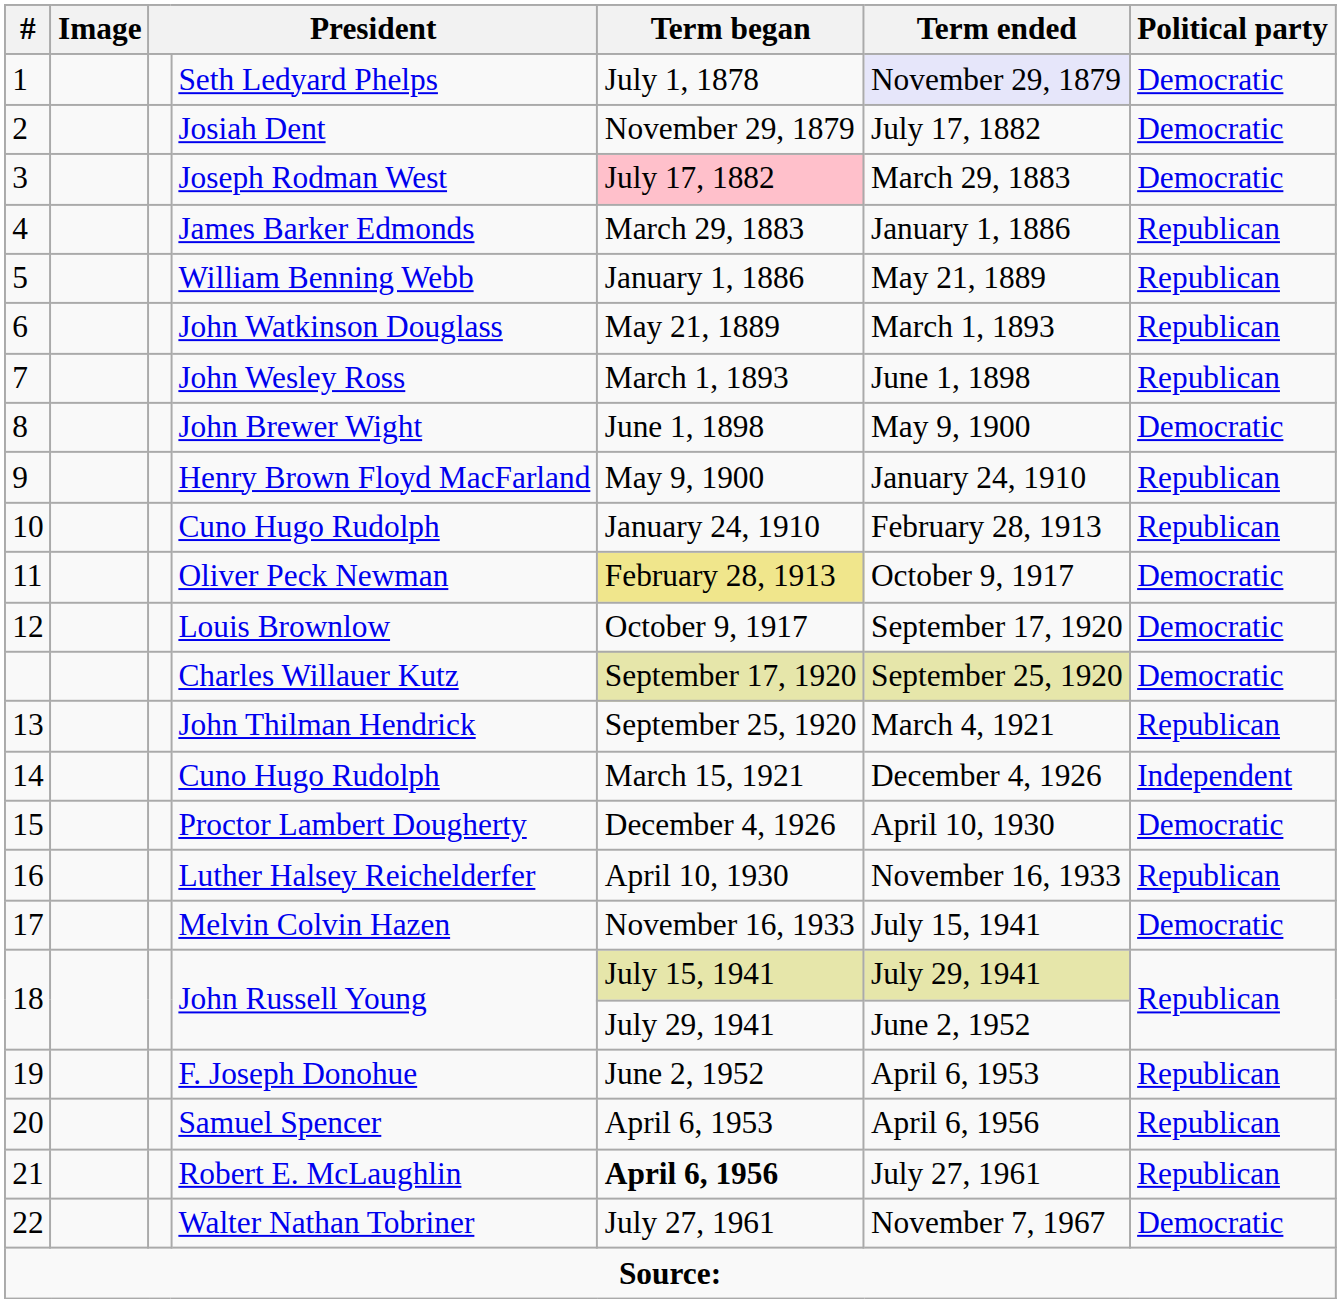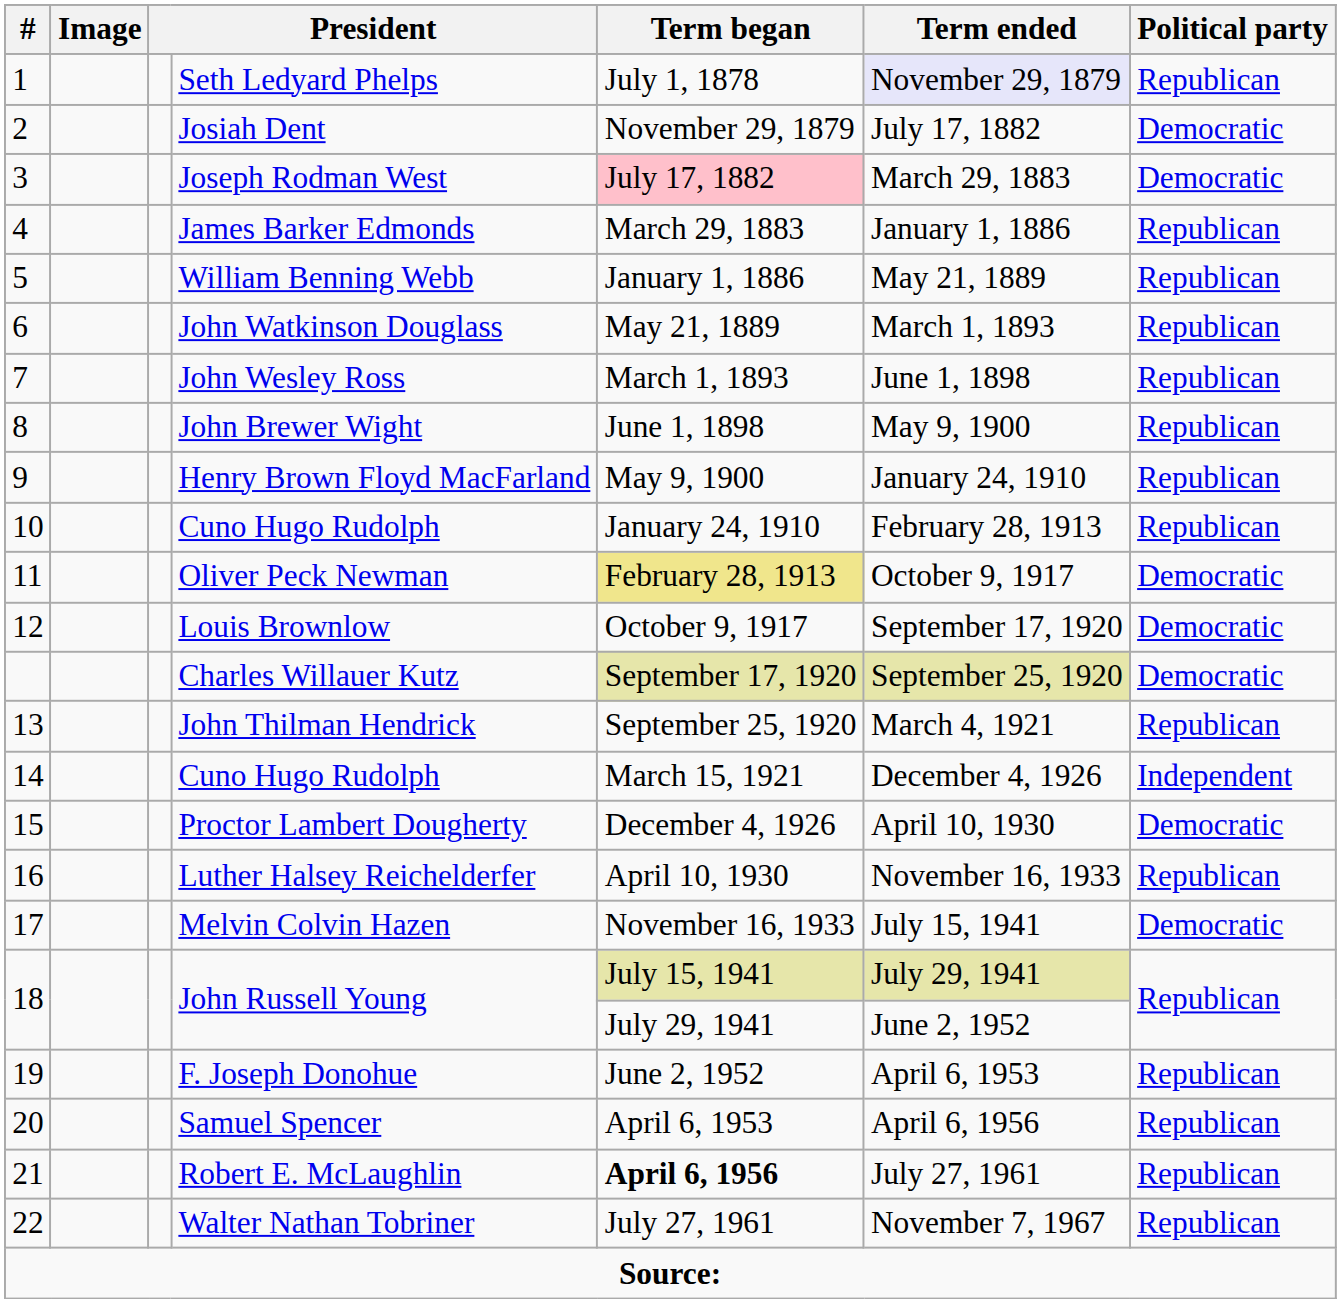(1210, 79) Democratic -> (1209, 79) Republican
(1210, 427) Democratic -> (1209, 427) Republican
(1210, 1223) Democratic -> (1209, 1223) Republican
